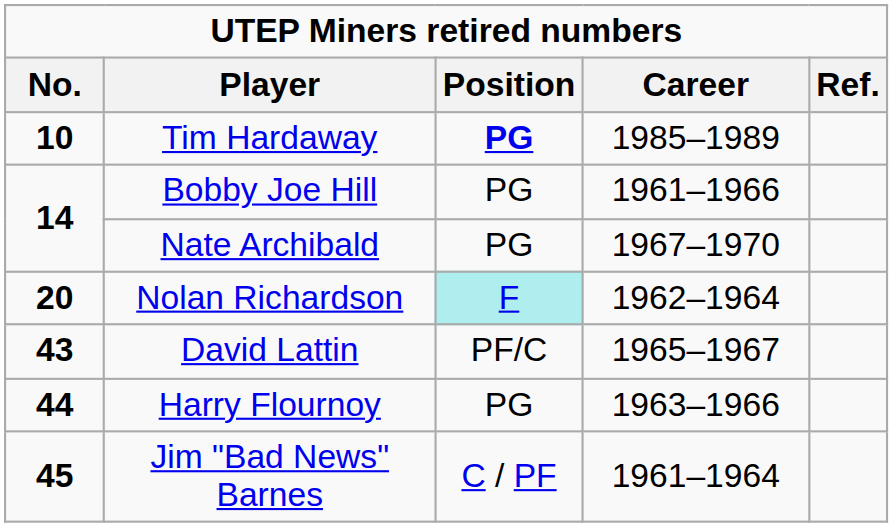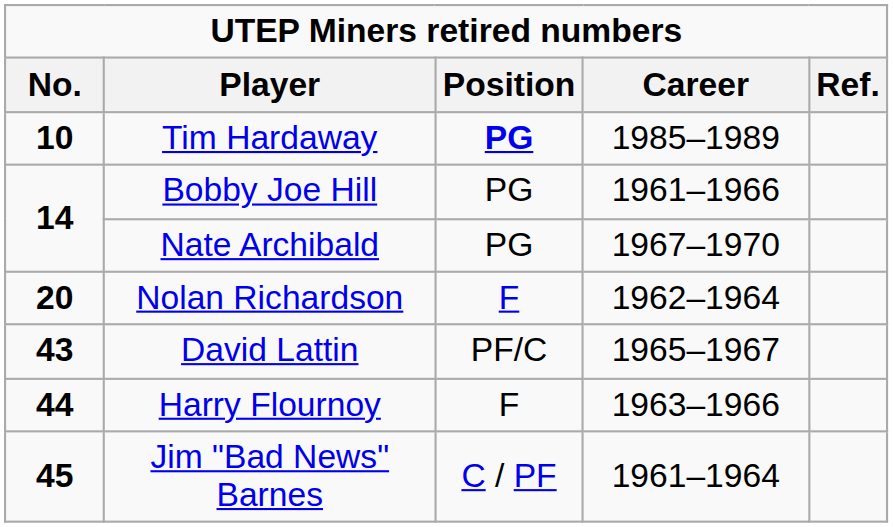(509, 297) paleturquoise background -> (509, 297) no background
(509, 404) PG -> (509, 404) F
